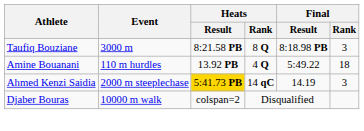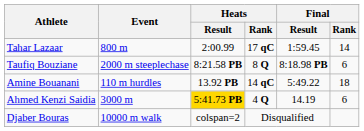+ row: (35, 47)
(117, 47) 3000 m -> (145, 65) 2000 m steeplechase
(344, 47) 3 -> (344, 65) 6
(261, 65) 4 Q -> (261, 83) 14 qC
(145, 83) 2000 m steeplechase -> (117, 100) 3000 m
(261, 83) 14 qC -> (261, 100) 4 Q
(344, 83) 3 -> (344, 100) 6
